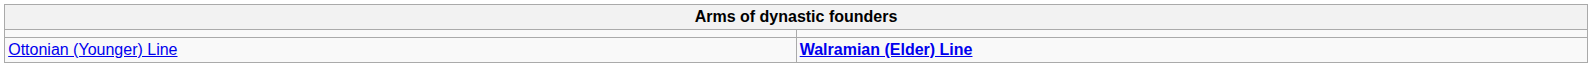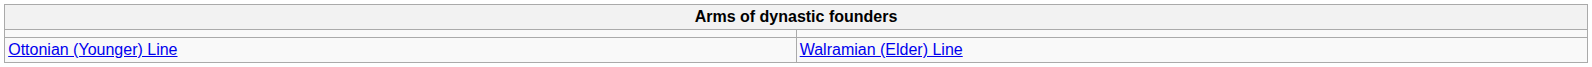(886, 49) bold -> (881, 49) normal
